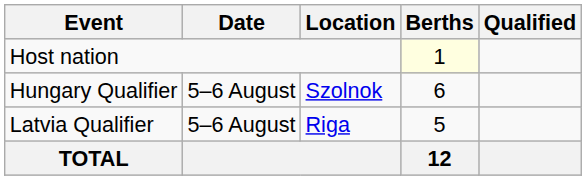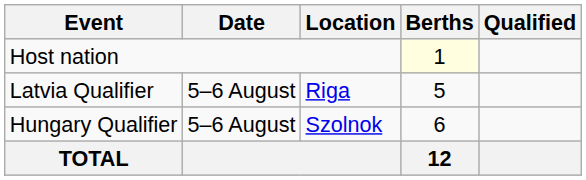rows swapped: (82, 124) <-> (94, 90)
